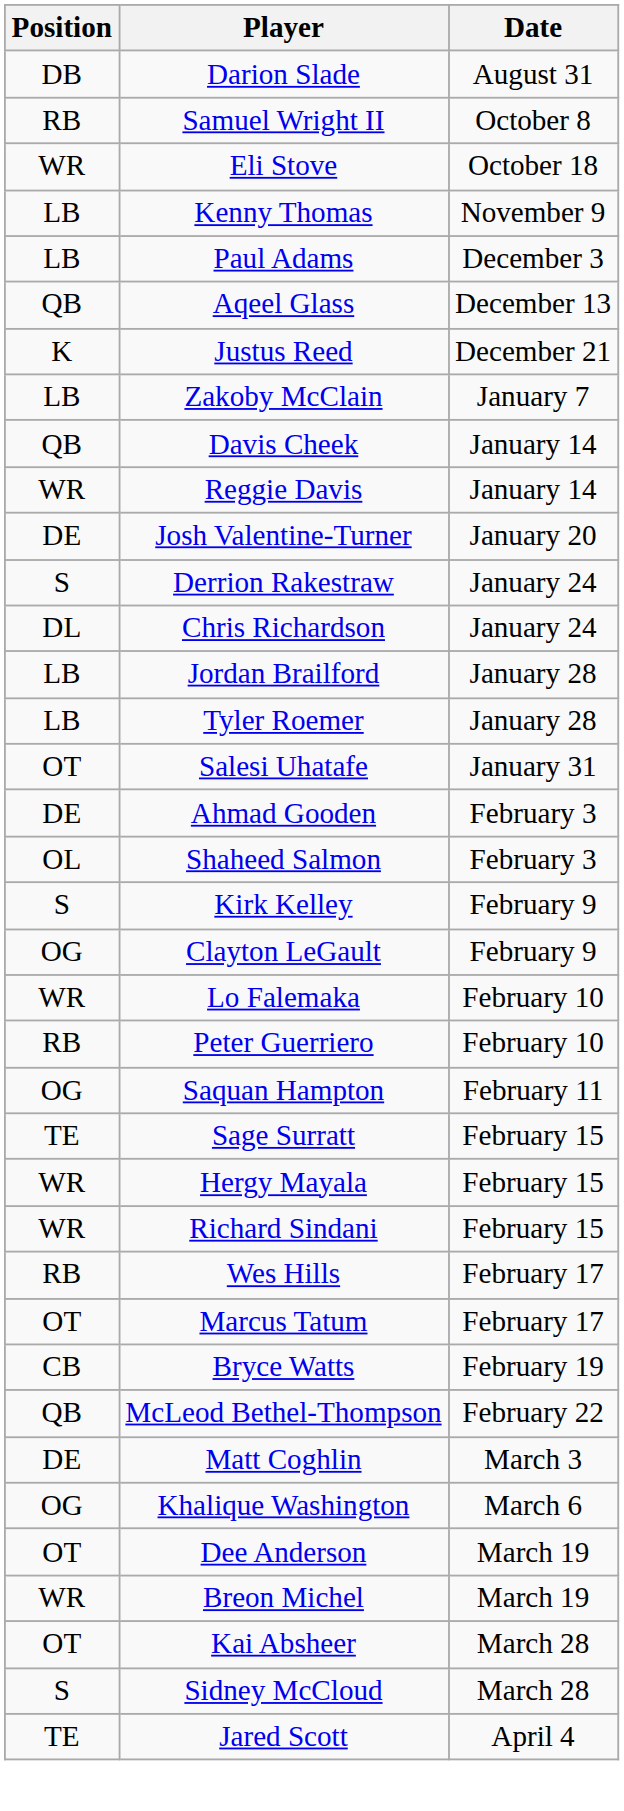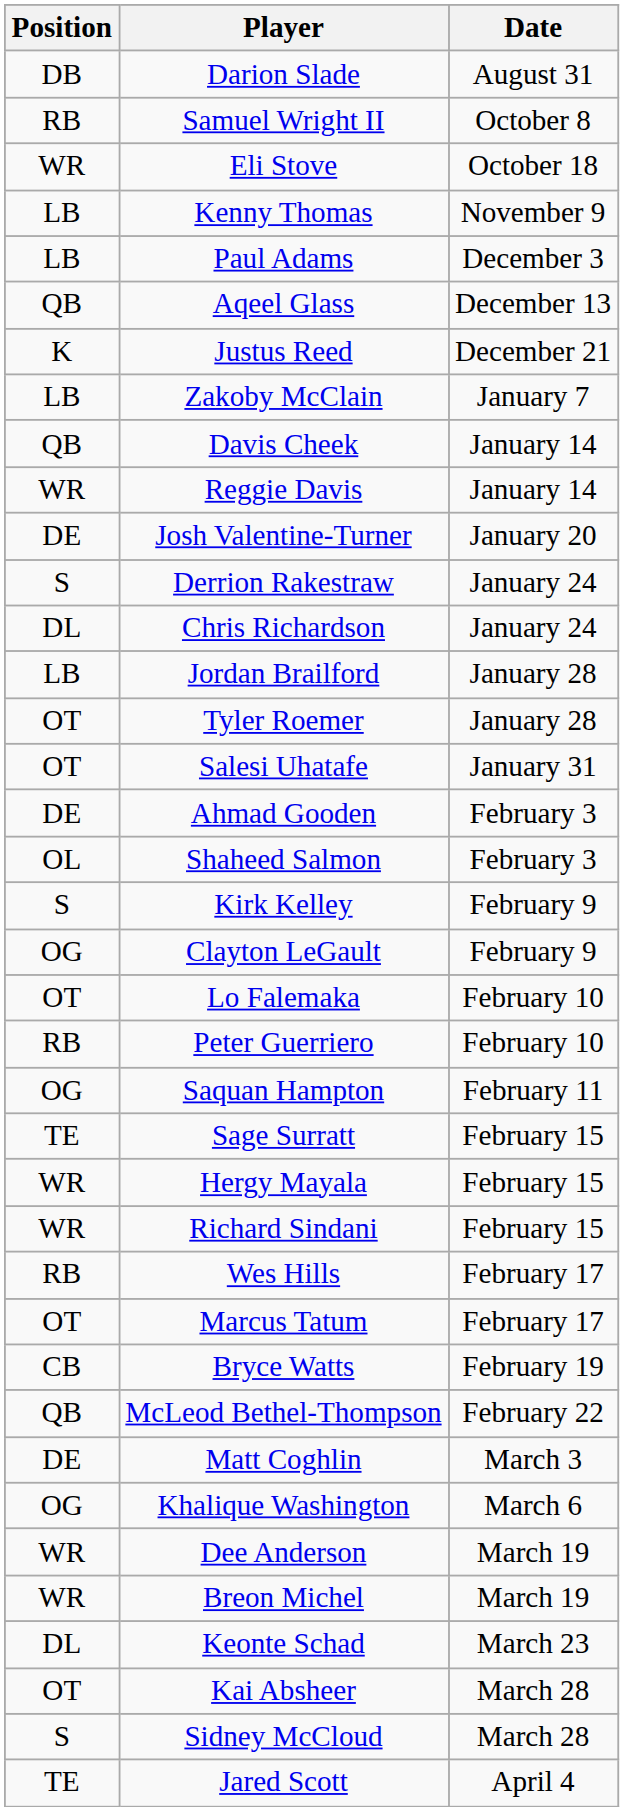(62, 720) LB -> (62, 720) OT
(62, 997) WR -> (62, 997) OT
(62, 1551) OT -> (62, 1551) WR
+ row: (283, 1643)
